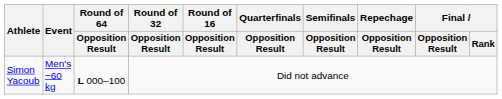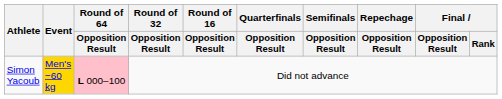(58, 76) no background -> (58, 76) gold background
(101, 81) no background -> (101, 81) pink background
